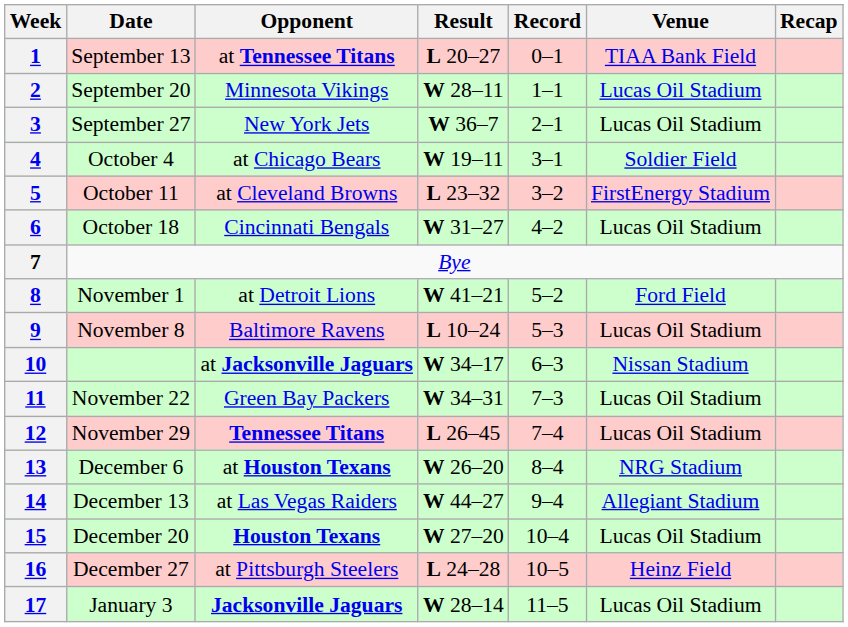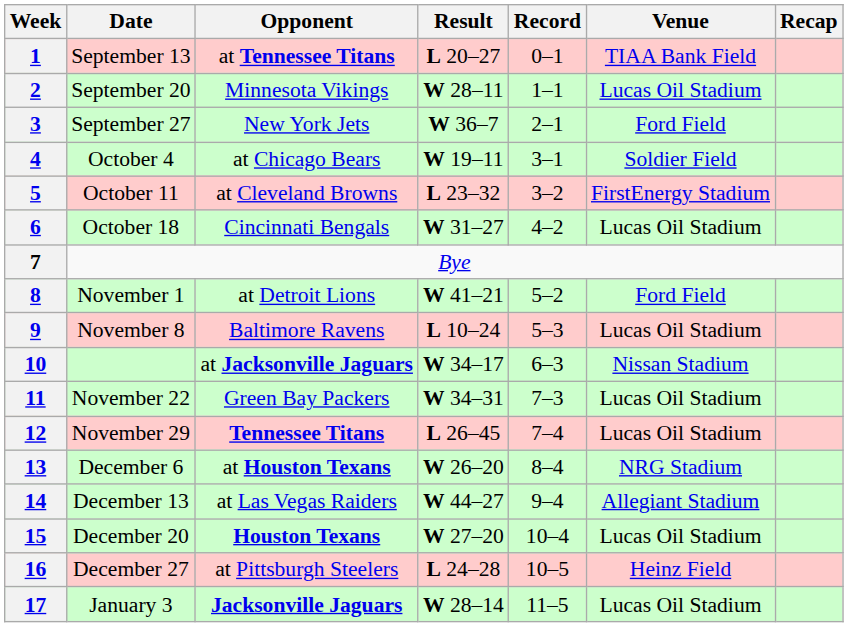(680, 124) Lucas Oil Stadium -> (680, 124) Ford Field
